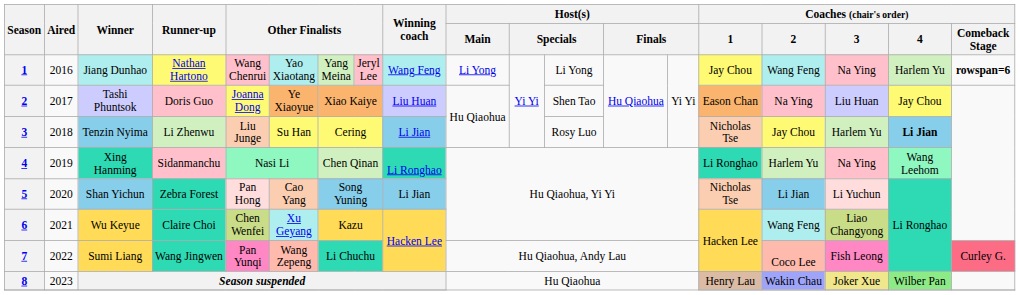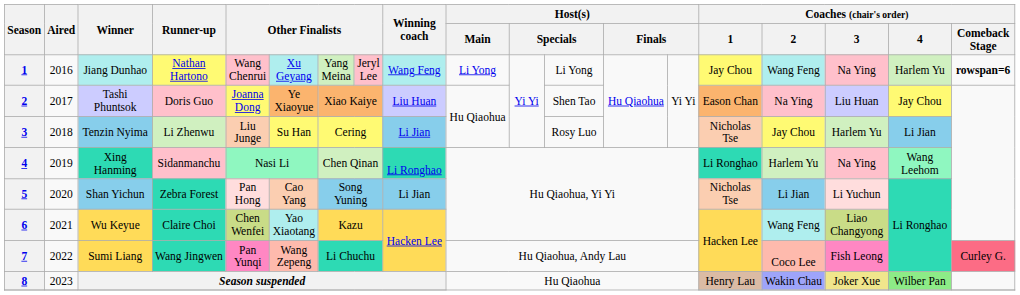(294, 70) Yao Xiaotang -> (294, 70) Xu Geyang
(920, 132) bold -> (920, 132) normal
(294, 225) Xu Geyang -> (294, 225) Yao Xiaotang
